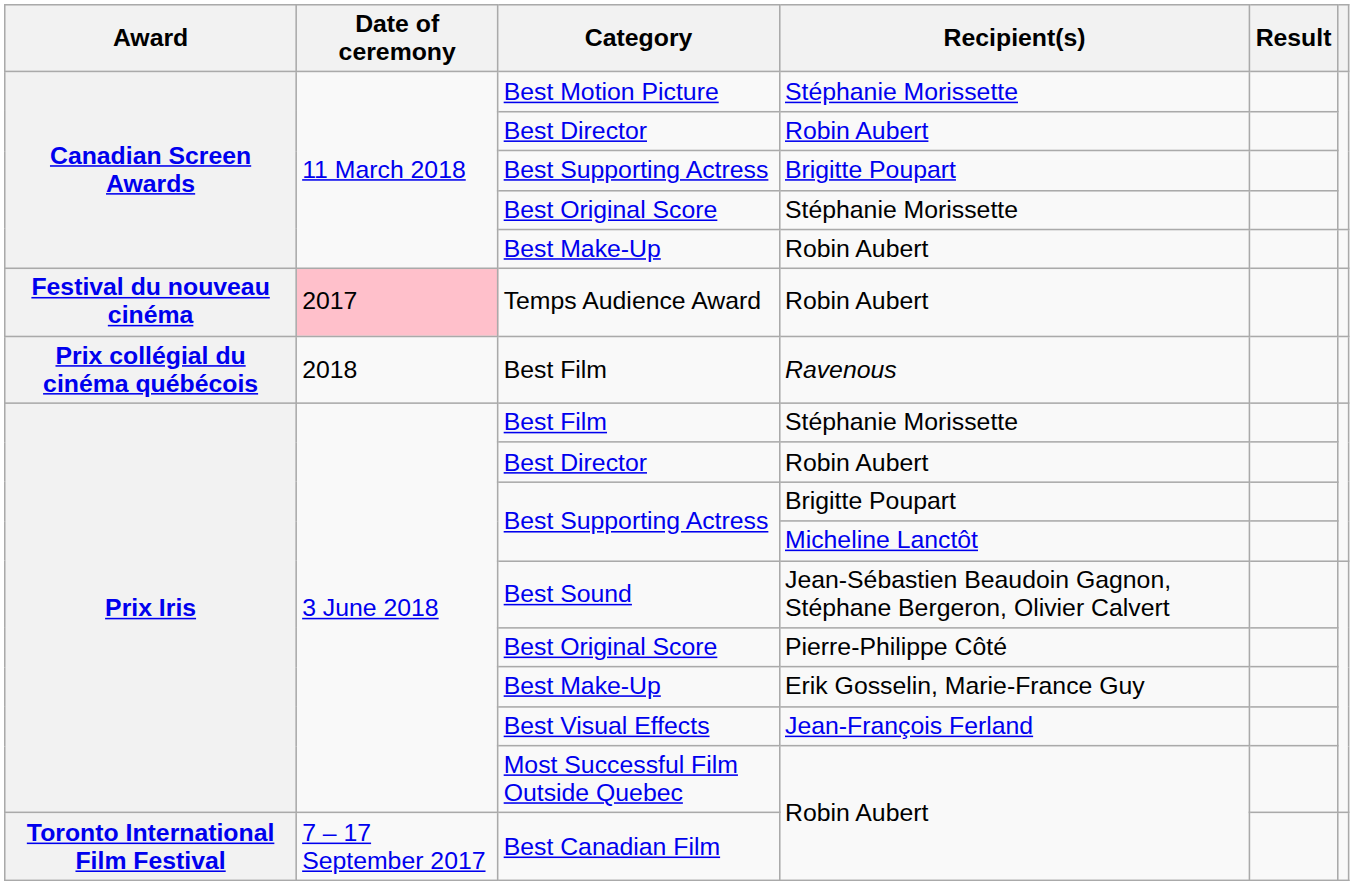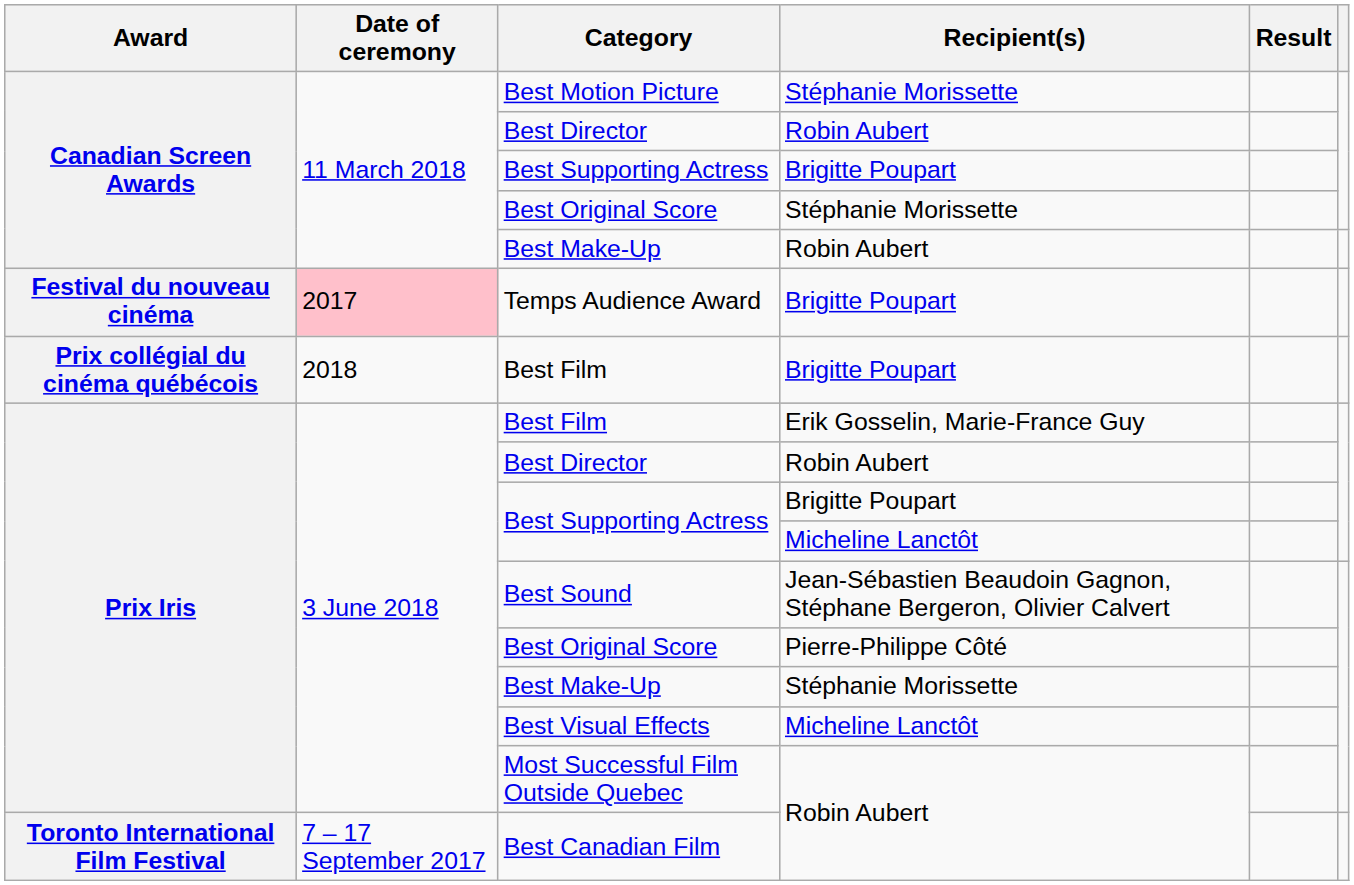(857, 302) Robin Aubert -> (870, 302) Brigitte Poupart
(841, 369) Ravenous -> (870, 369) Brigitte Poupart
(901, 422) Stéphanie Morissette -> (965, 422) Erik Gosselin, Marie-France Guy
(965, 686) Erik Gosselin, Marie-France Guy -> (901, 686) Stéphanie Morissette
(909, 725) Jean-François Ferland -> (882, 725) Micheline Lanctôt
